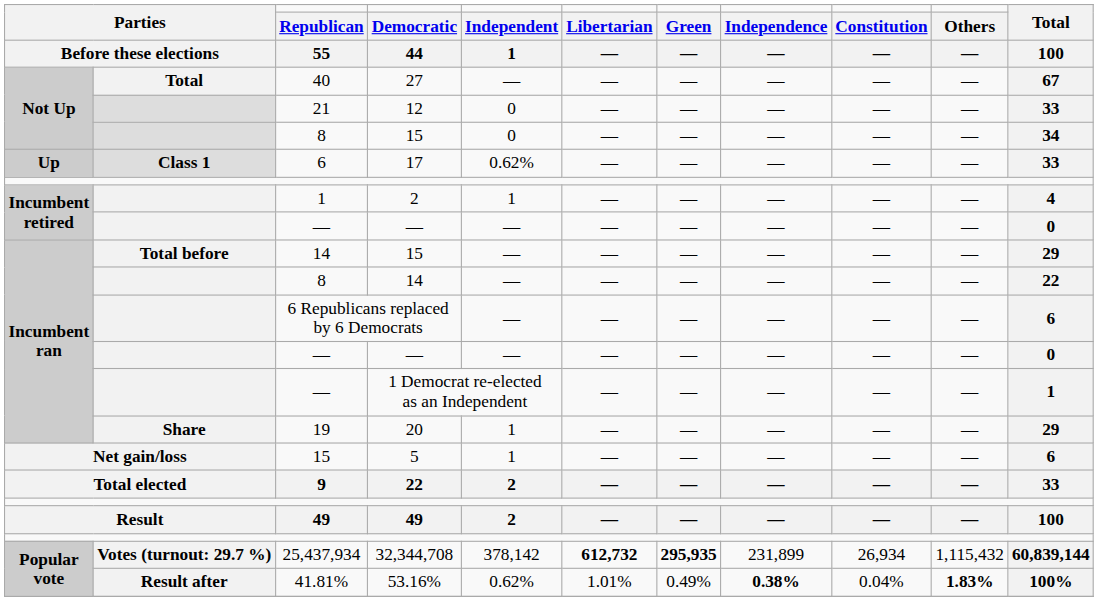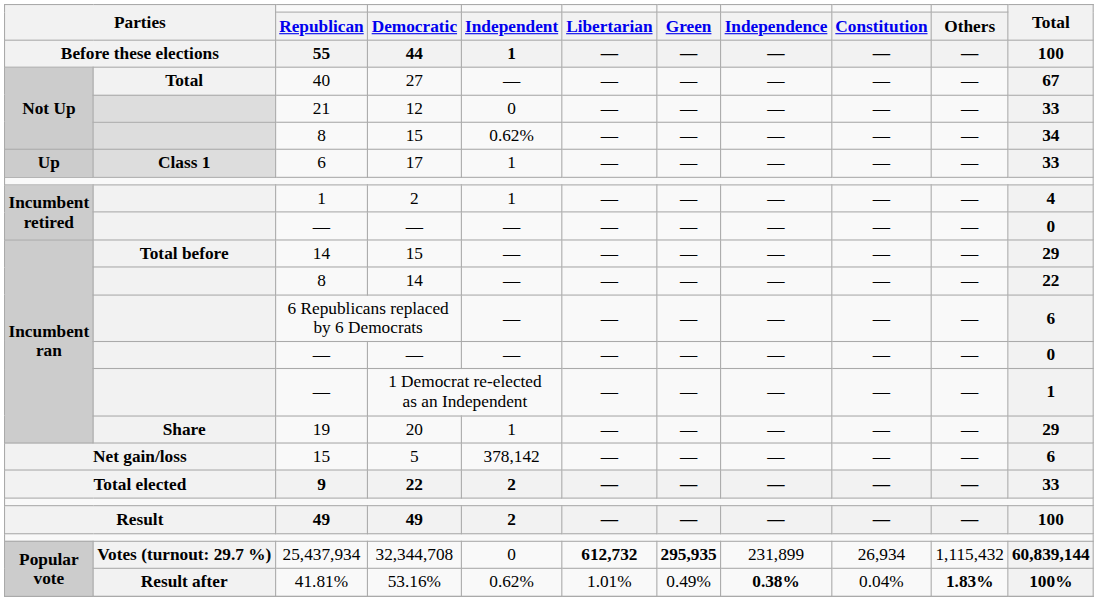(512, 135) 0 -> (512, 135) 0.62%
(512, 163) 0.62% -> (512, 163) 1
(512, 456) 1 -> (512, 456) 378,142
(512, 554) 378,142 -> (512, 554) 0
